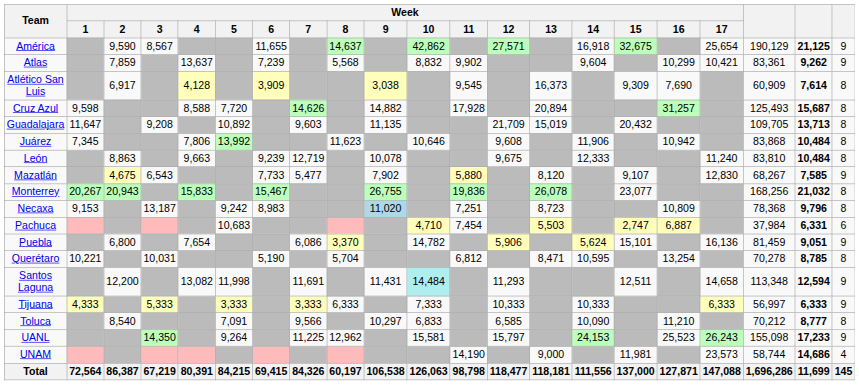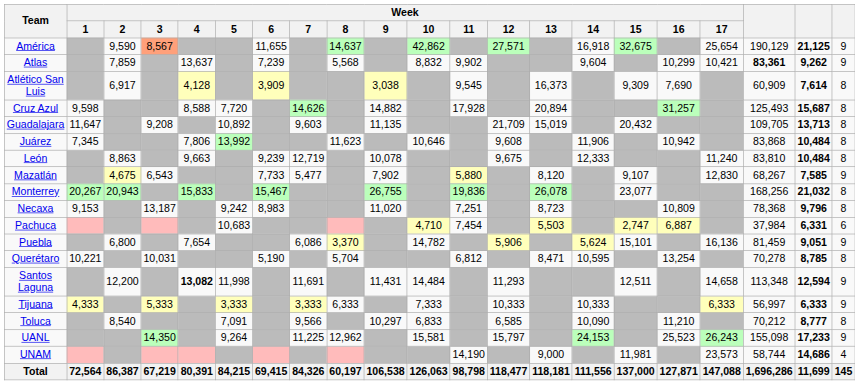(160, 46) no background -> (160, 46) lightsalmon background
(769, 63) normal -> (769, 63) bold
(386, 208) lightblue background -> (386, 208) no background
(197, 281) normal -> (197, 281) bold
(429, 281) paleturquoise background -> (429, 281) no background
